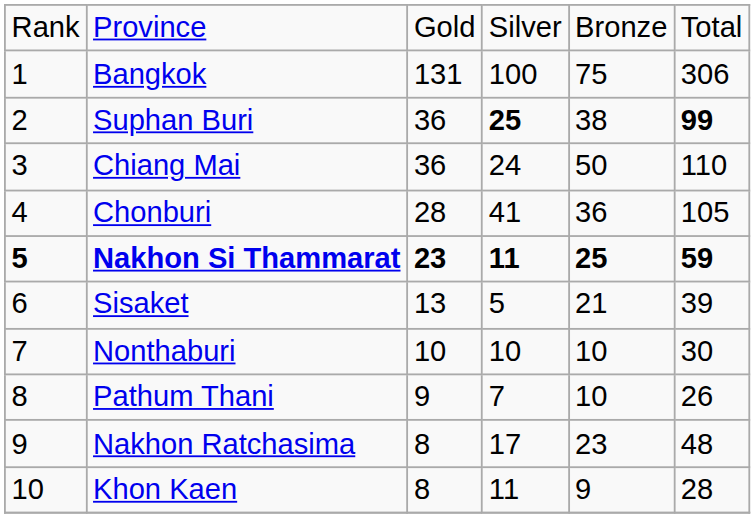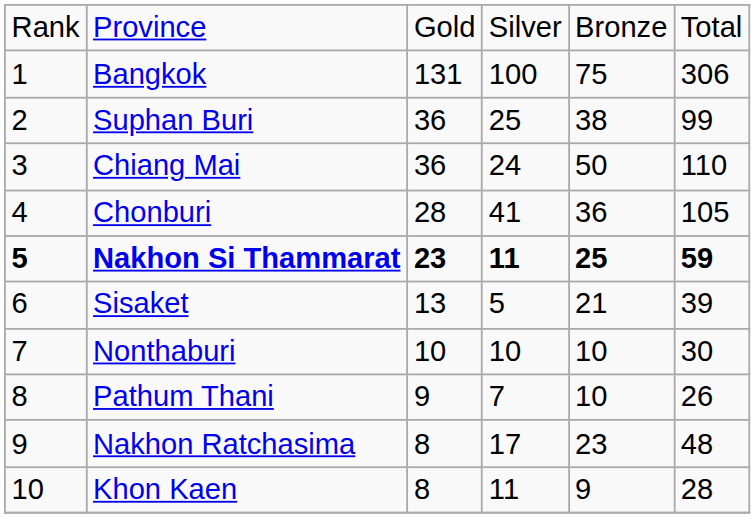(505, 119) bold -> (505, 119) normal
(697, 119) bold -> (697, 119) normal
